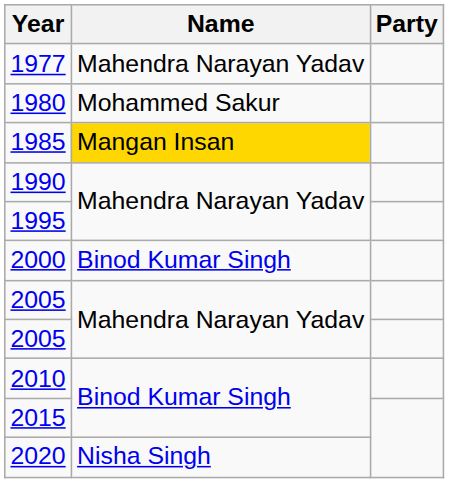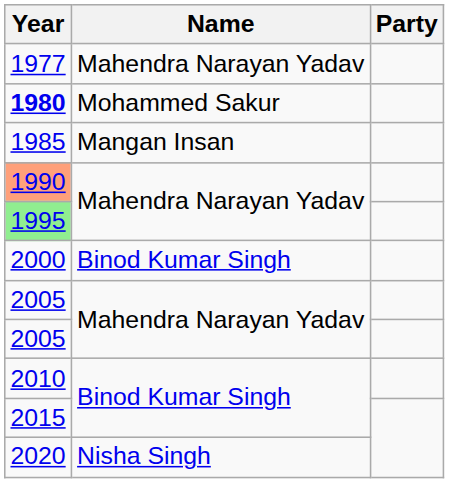(38, 102) normal -> (38, 102) bold
(156, 142) gold background -> (156, 142) no background
(38, 181) no background -> (38, 181) lightsalmon background
(38, 220) no background -> (38, 220) lightgreen background
